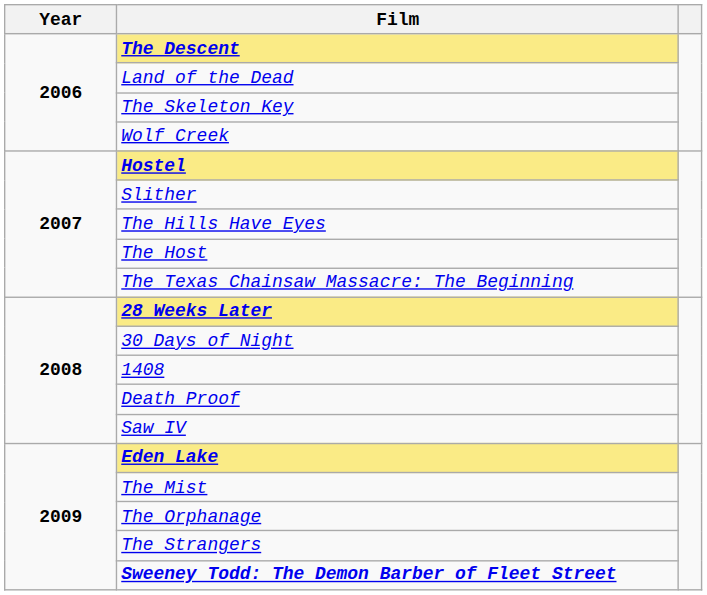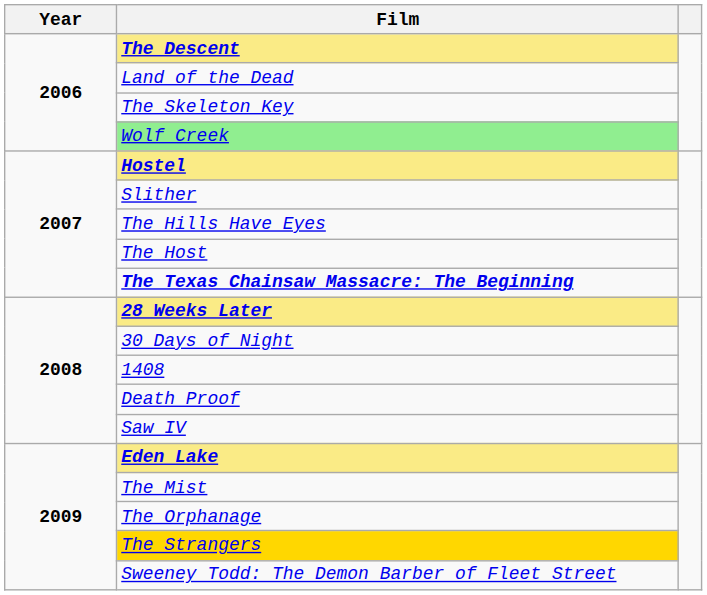(175, 136) no background -> (175, 136) lightgreen background
(347, 282) normal -> (347, 282) bold
(191, 546) no background -> (191, 546) gold background
(369, 575) bold -> (369, 575) normal
